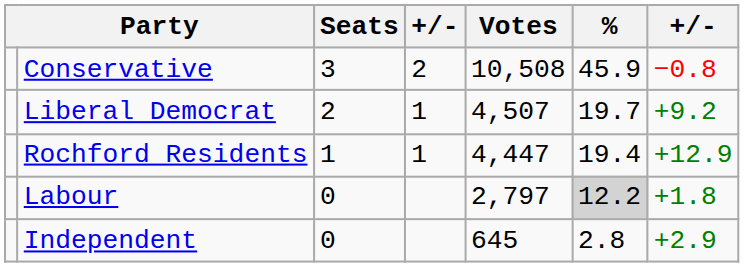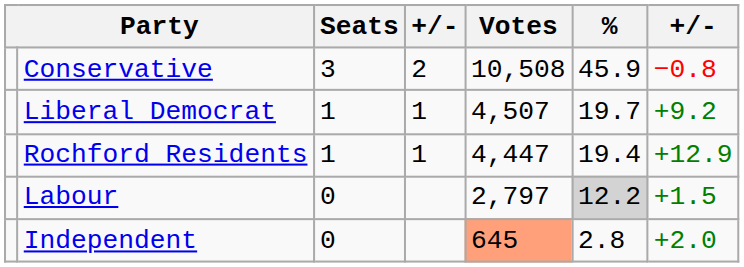(328, 112) 2 -> (328, 112) 1
(685, 198) +1.8 -> (685, 198) +1.5
(495, 240) no background -> (495, 240) lightsalmon background
(685, 240) +2.9 -> (685, 240) +2.0
